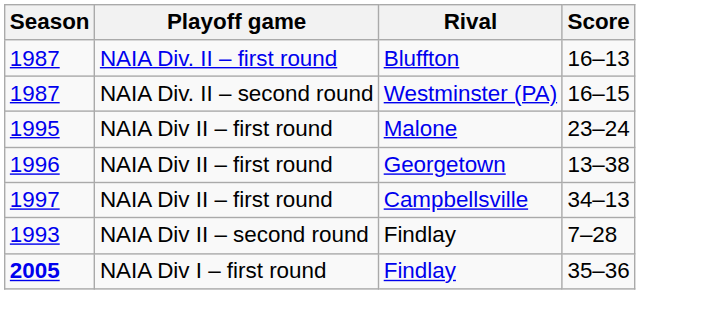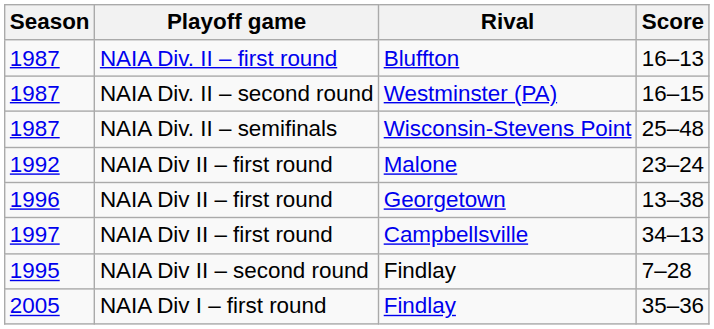+ row: (673, 128)
(35, 128) 1995 -> (35, 164) 1992
(35, 235) 1993 -> (35, 270) 1995
(35, 270) bold -> (35, 306) normal
